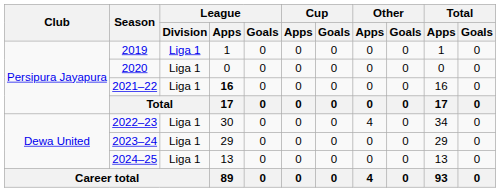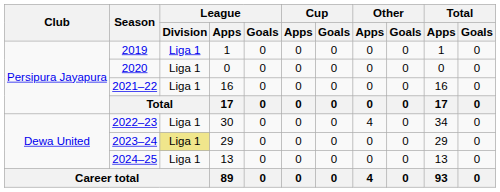(227, 86) bold -> (227, 86) normal
(185, 141) no background -> (185, 141) khaki background
